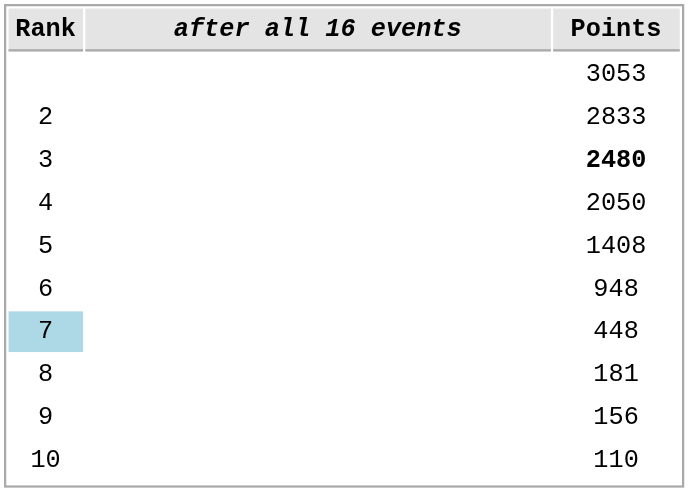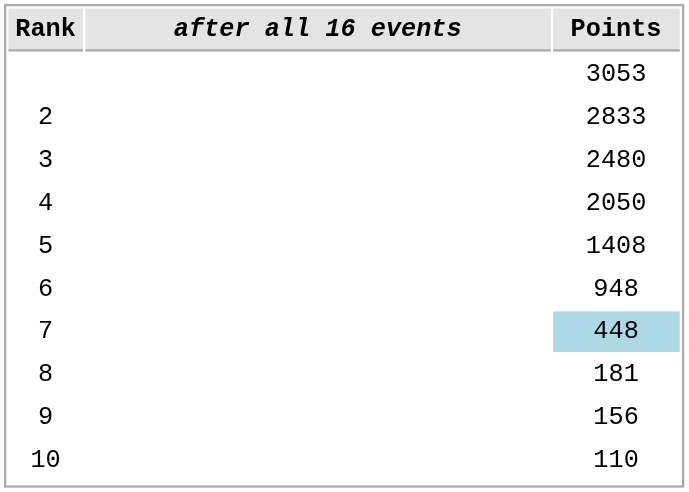(616, 160) bold -> (616, 160) normal
(46, 332) lightblue background -> (46, 332) no background
(616, 332) no background -> (616, 332) lightblue background
